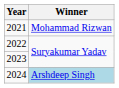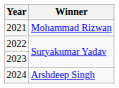(63, 75) lightblue background -> (63, 75) no background
